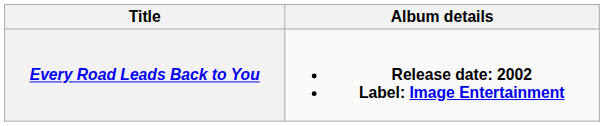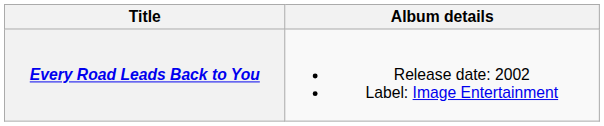(442, 84) bold -> (442, 84) normal
